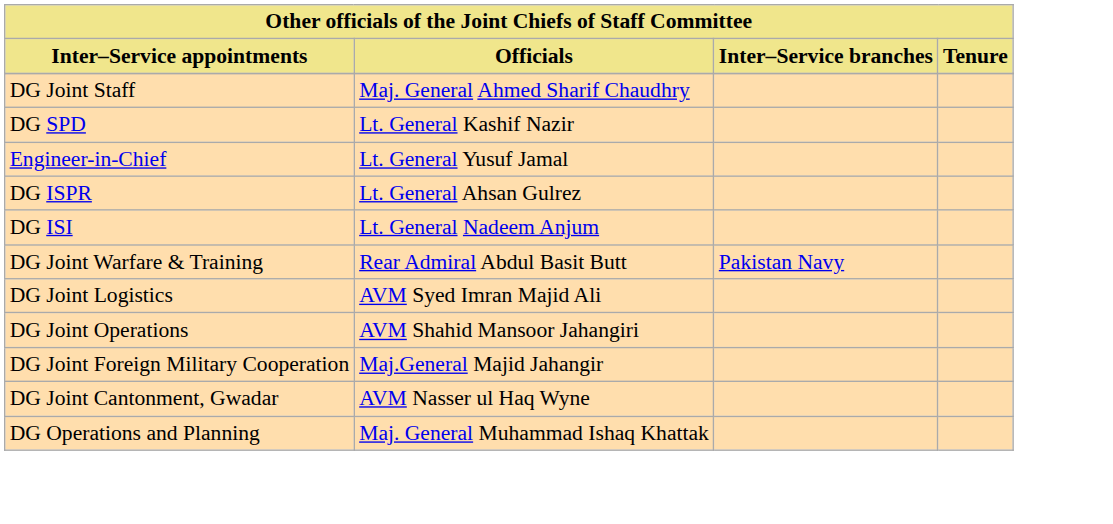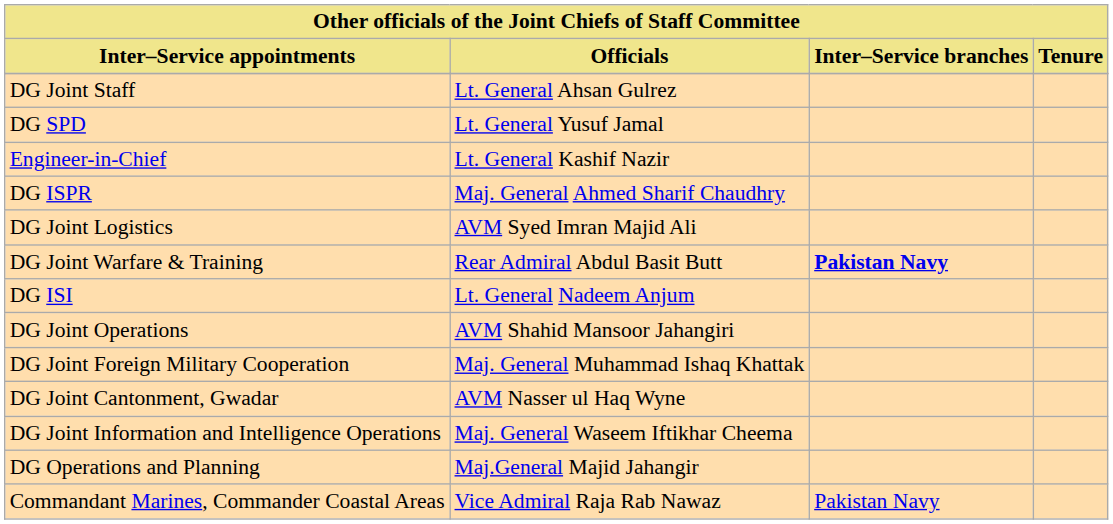(524, 90) Maj. General Ahmed Sharif Chaudhry -> (566, 90) Lt. General Ahsan Gulrez
(467, 124) Lt. General Kashif Nazir -> (559, 124) Lt. General Yusuf Jamal
(464, 158) Lt. General Yusuf Jamal -> (562, 158) Lt. General Kashif Nazir
(470, 192) Lt. General Ahsan Gulrez -> (620, 192) Maj. General Ahmed Sharif Chaudhry
rows swapped: (41, 227) <-> (91, 295)
(782, 261) normal -> (881, 261) bold
(481, 364) Maj.General Majid Jahangir -> (629, 364) Maj. General Muhammad Ishaq Khattak
+ row: (225, 432)
(534, 432) Maj. General Muhammad Ishaq Khattak -> (577, 466) Maj.General Majid Jahangir
+ row: (227, 501)
